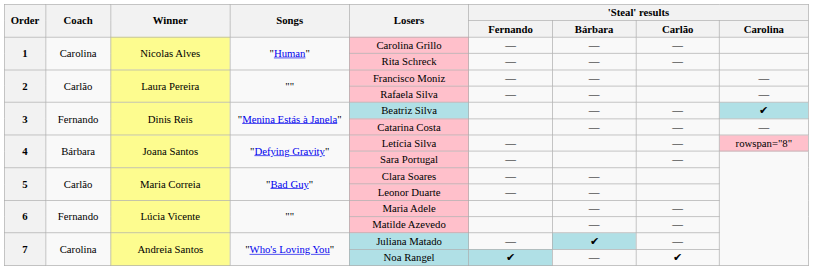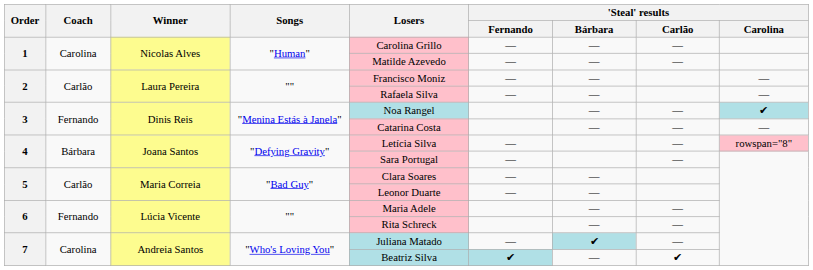(409, 61) Rita Schreck -> (409, 61) Matilde Azevedo
(409, 110) Beatriz Silva -> (409, 110) Noa Rangel
(409, 225) Matilde Azevedo -> (409, 225) Rita Schreck
(409, 257) Noa Rangel -> (409, 257) Beatriz Silva
